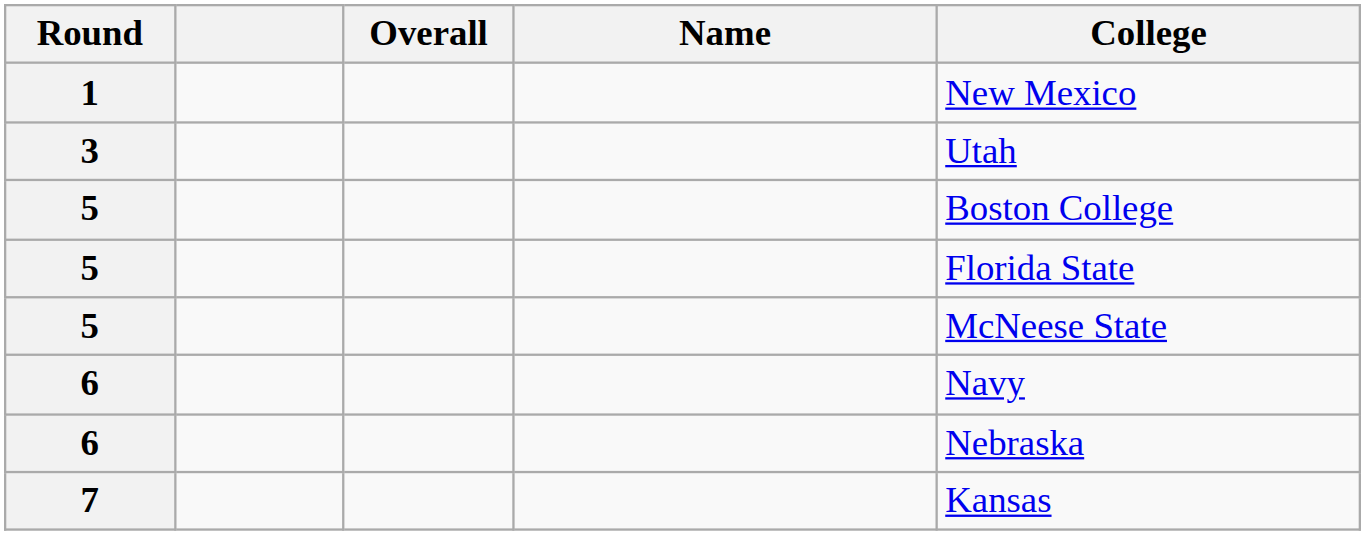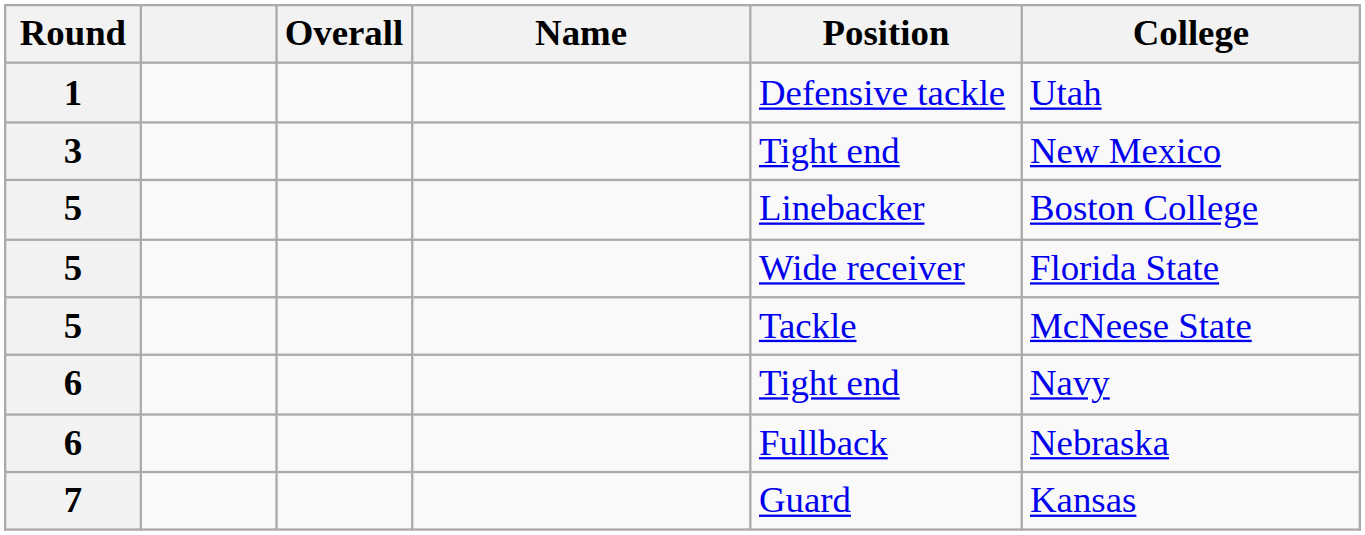+ column: (886, 33)
(1041, 92) New Mexico -> (1066, 92) Utah
(981, 150) Utah -> (1126, 150) New Mexico
